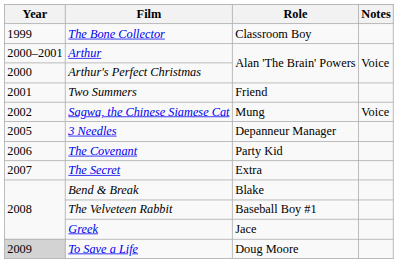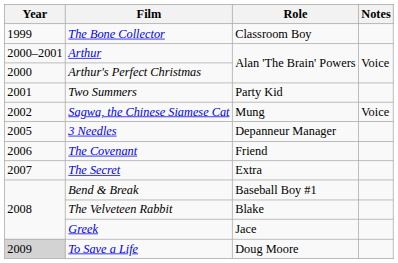(251, 92) Friend -> (259, 92) Party Kid
(259, 151) Party Kid -> (251, 151) Friend
(250, 190) Blake -> (276, 190) Baseball Boy #1
(276, 209) Baseball Boy #1 -> (250, 209) Blake
